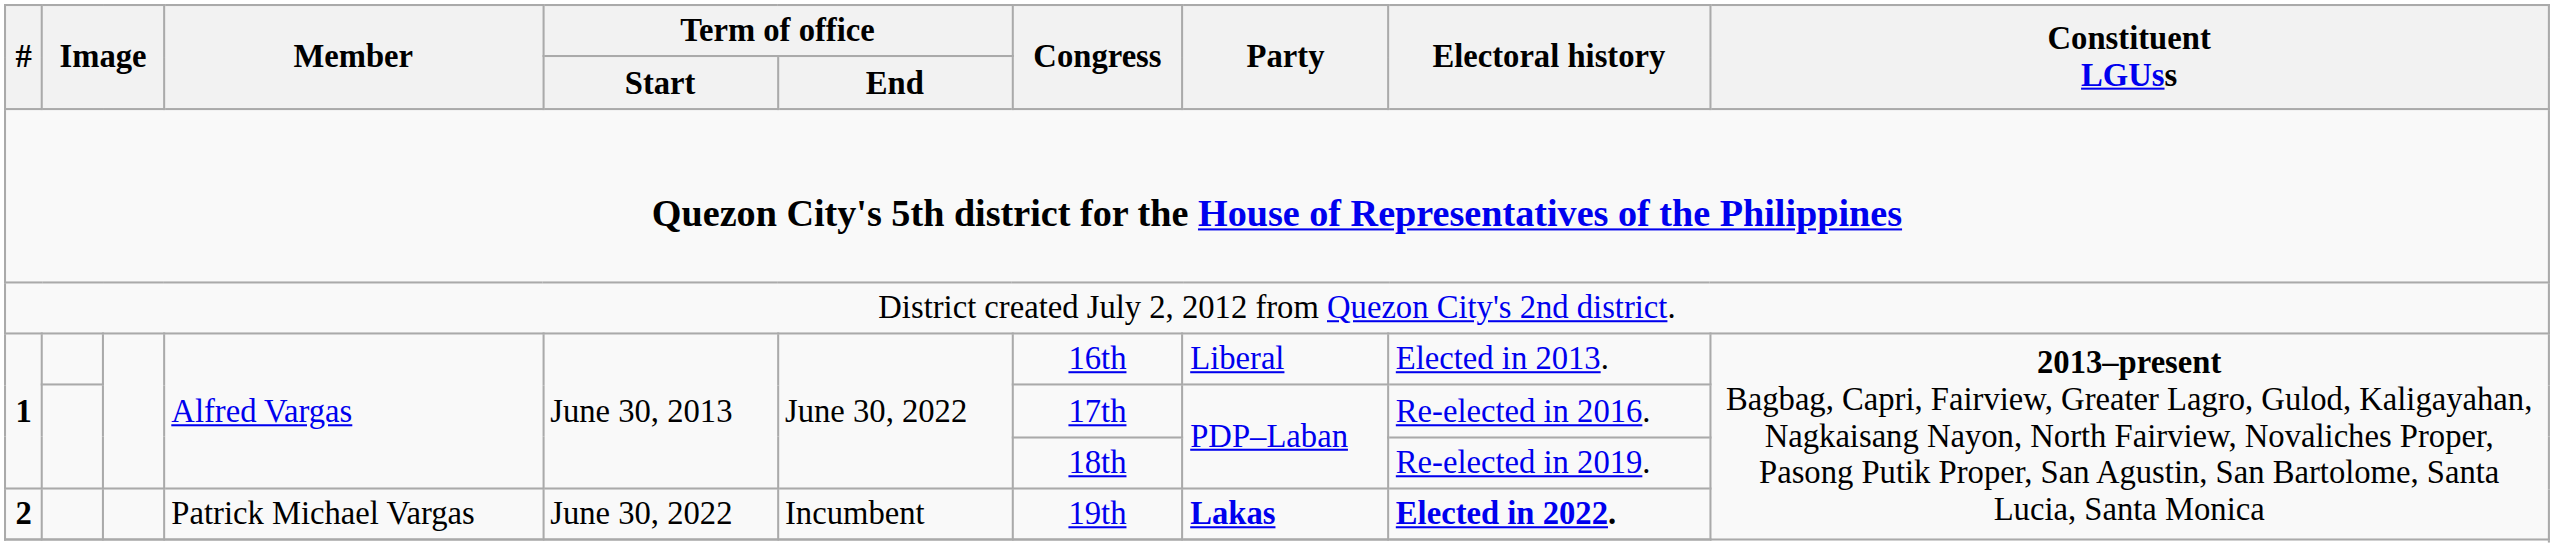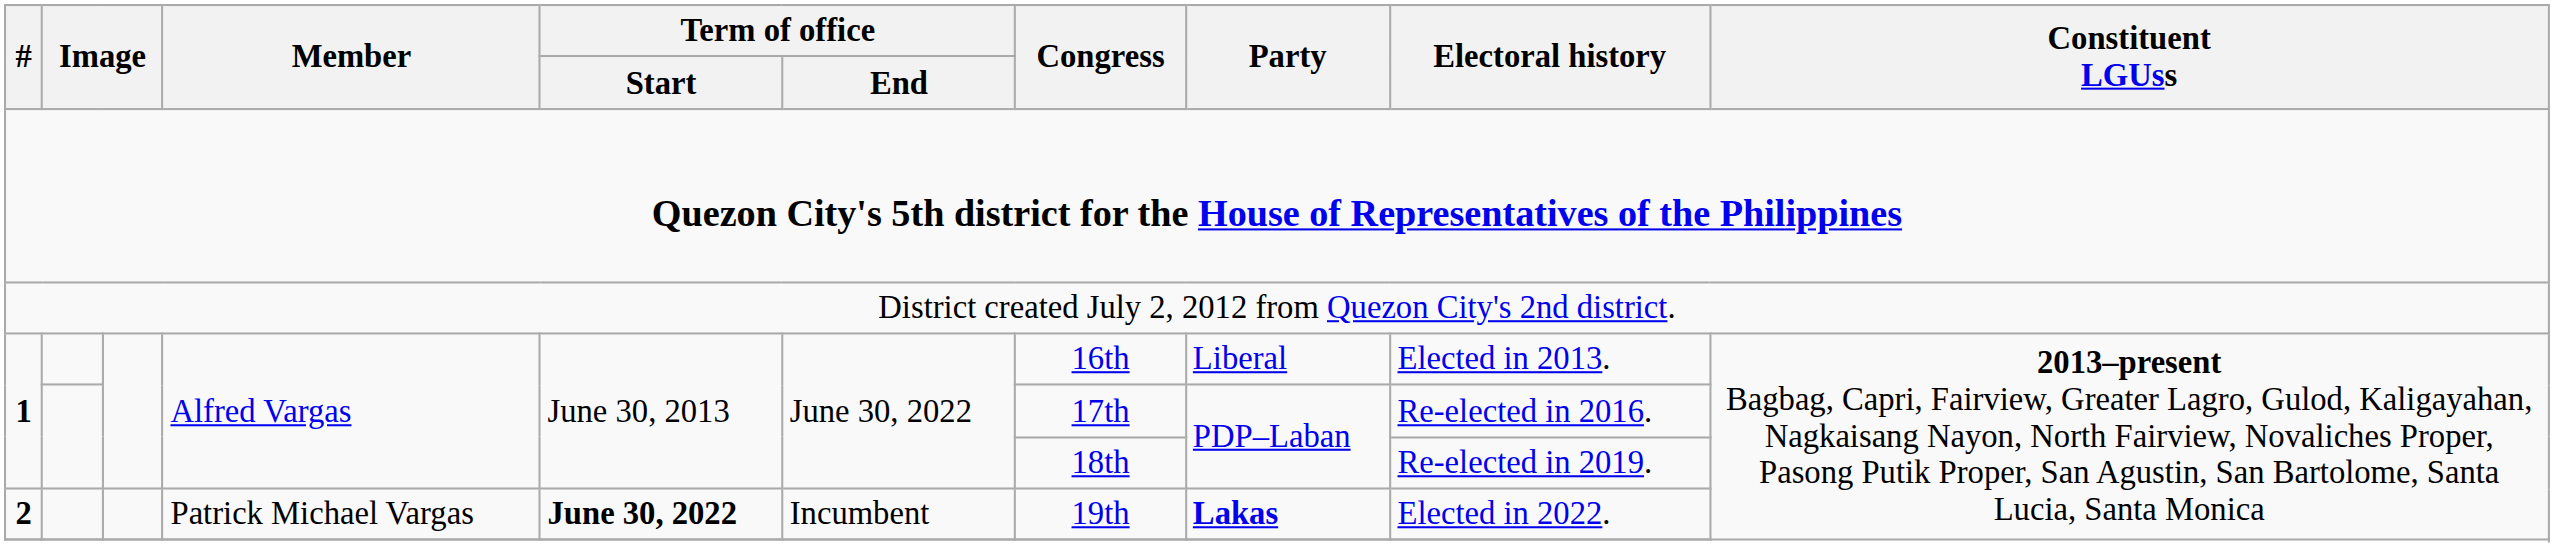(641, 513) normal -> (642, 513) bold
(1506, 513) bold -> (1504, 513) normal
